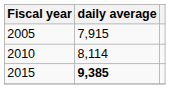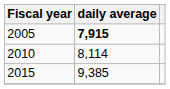(93, 34) normal -> (93, 34) bold
(93, 73) bold -> (93, 73) normal
